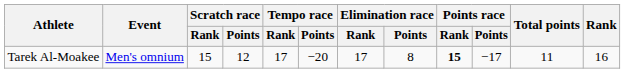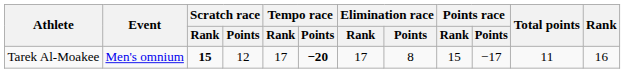(205, 57) normal -> (205, 57) bold
(318, 57) normal -> (318, 57) bold
(454, 57) bold -> (454, 57) normal
